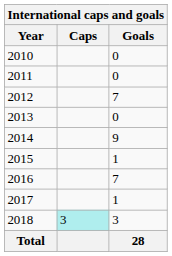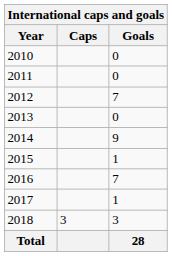(63, 220) paleturquoise background -> (63, 220) no background
